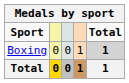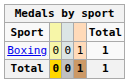(105, 51) lightgrey background -> (105, 51) no background
